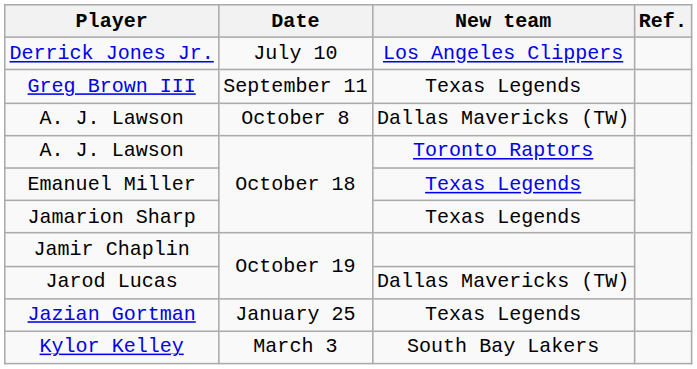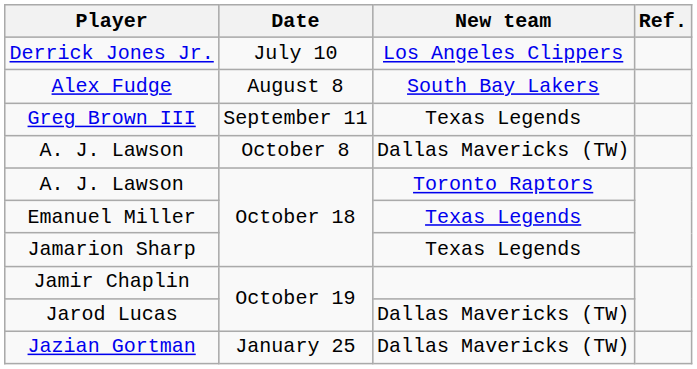+ row: (112, 86)
(503, 315) Texas Legends -> (503, 347) Dallas Mavericks (TW)
- row: (112, 347)
